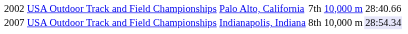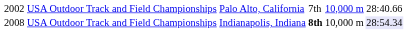(14, 22) 2007 -> (14, 22) 2008
(315, 22) normal -> (315, 22) bold
